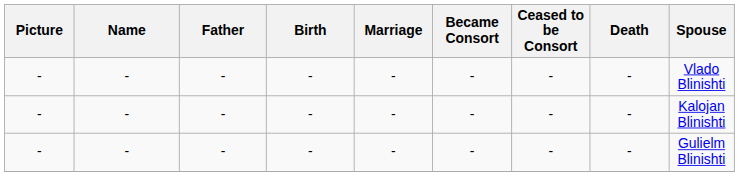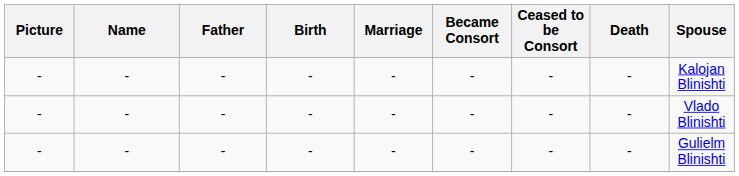(701, 76) Vlado Blinishti -> (701, 76) Kalojan Blinishti
(701, 114) Kalojan Blinishti -> (701, 114) Vlado Blinishti
